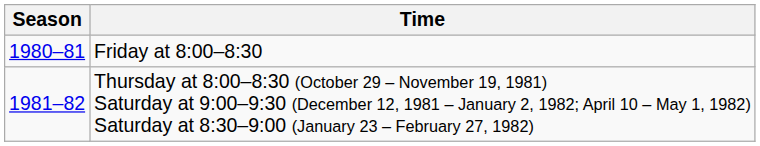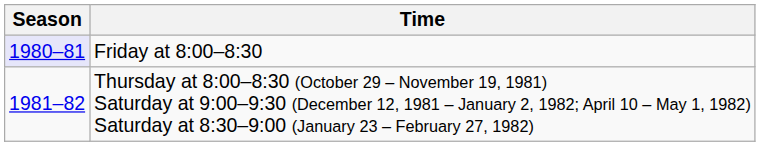(47, 50) no background -> (47, 50) lavender background
